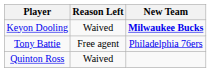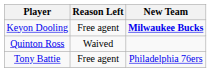(98, 28) Waived -> (98, 28) Free agent
rows swapped: (37, 43) <-> (37, 59)
